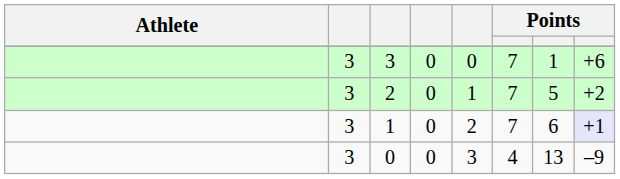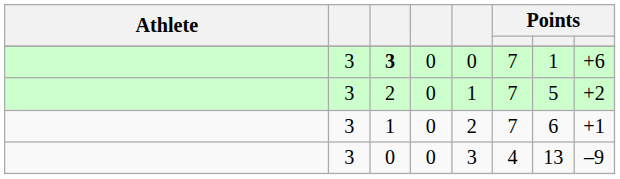(390, 61) normal -> (390, 61) bold
(594, 125) lavender background -> (594, 125) no background
